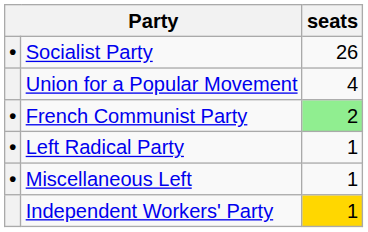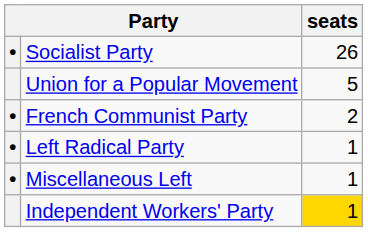(353, 84) 4 -> (353, 84) 5
(353, 116) lightgreen background -> (353, 116) no background
